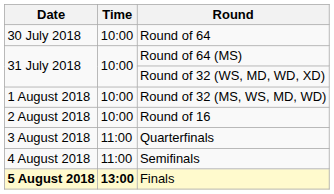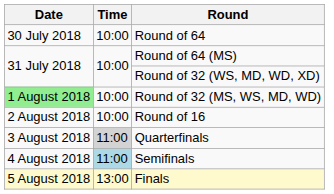(49, 96) no background -> (49, 96) lightgreen background
(116, 138) no background -> (112, 138) lightgrey background
(116, 158) no background -> (112, 158) lightblue background
(51, 179) bold -> (49, 179) normal
(117, 179) bold -> (112, 179) normal
